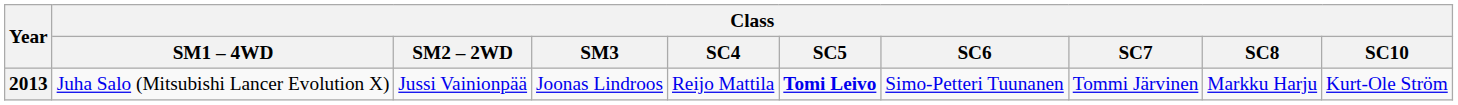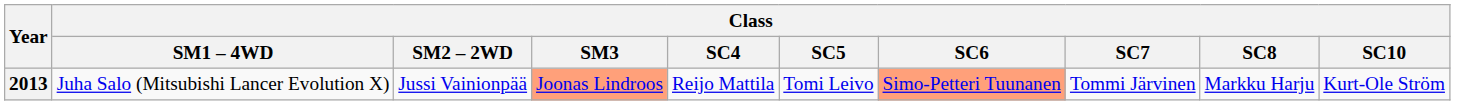(600, 84) no background -> (600, 84) lightsalmon background
(830, 84) bold -> (828, 84) normal
(975, 84) no background -> (972, 84) lightsalmon background
